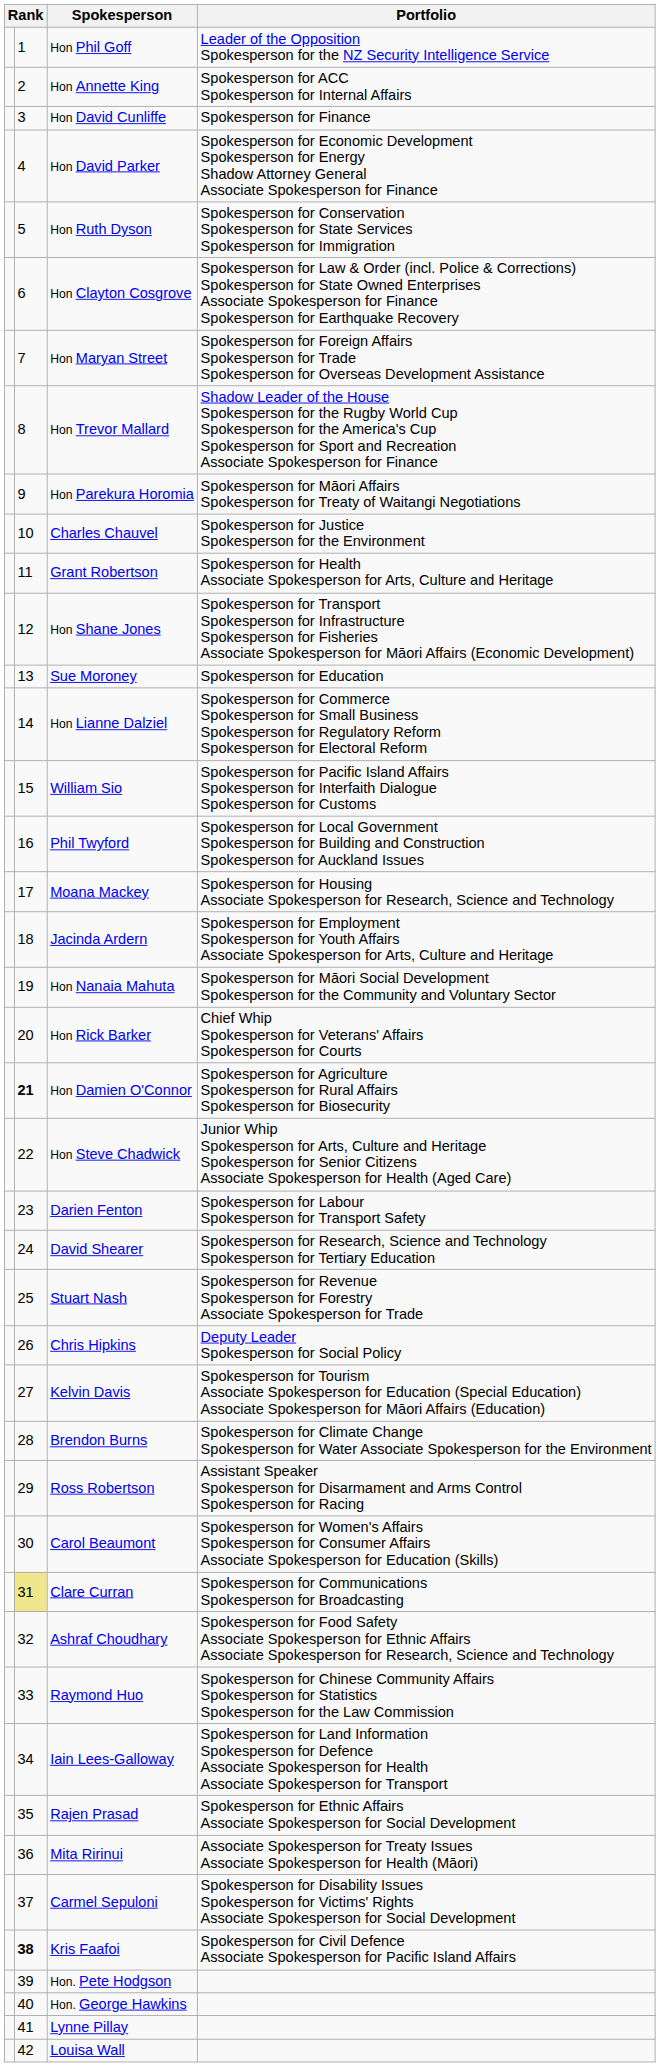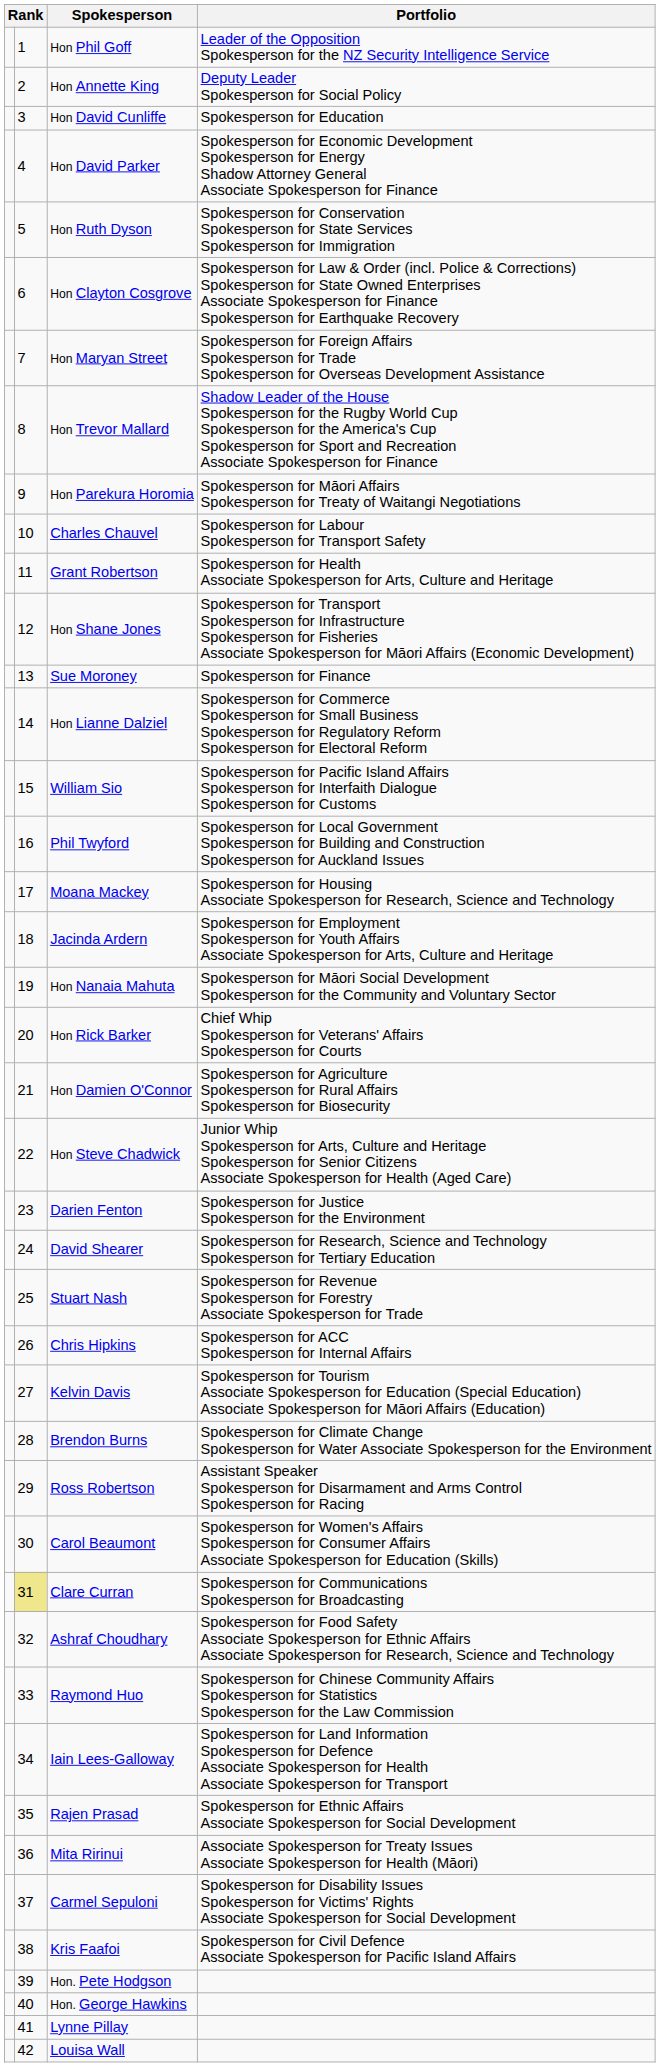(306, 86) Spokesperson for ACC Spokesperson for Internal Affairs -> (301, 86) Deputy Leader Spokesperson for Social Policy
(286, 118) Spokesperson for Finance -> (292, 118) Spokesperson for Education
(313, 533) Spokesperson for Justice Spokesperson for the Environment -> (313, 533) Spokesperson for Labour Spokesperson for Transport Safety
(292, 676) Spokesperson for Education -> (286, 676) Spokesperson for Finance
(25, 1090) bold -> (25, 1090) normal
(313, 1210) Spokesperson for Labour Spokesperson for Transport Safety -> (313, 1210) Spokesperson for Justice Spokesperson for the Environment
(301, 1345) Deputy Leader Spokesperson for Social Policy -> (306, 1345) Spokesperson for ACC Spokesperson for Internal Affairs
(25, 1950) bold -> (25, 1950) normal
